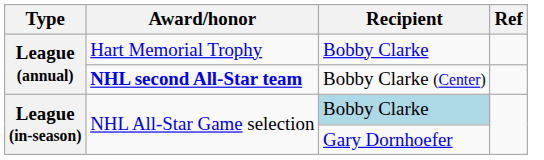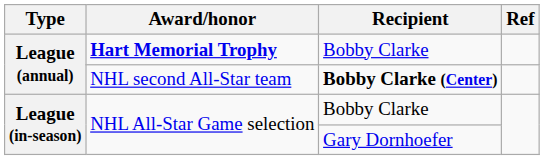(176, 49) normal -> (184, 49) bold
(196, 79) bold -> (191, 79) normal
(404, 79) normal -> (410, 79) bold
(376, 109) lightblue background -> (376, 109) no background
